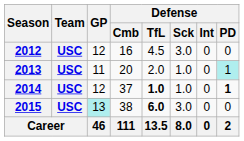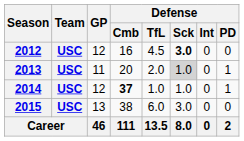(184, 51) normal -> (184, 51) bold
(184, 70) no background -> (184, 70) lightgrey background
(228, 70) paleturquoise background -> (228, 70) no background
(126, 88) normal -> (126, 88) bold
(156, 88) bold -> (156, 88) normal
(228, 88) bold -> (228, 88) normal
(99, 107) paleturquoise background -> (99, 107) no background
(156, 107) bold -> (156, 107) normal
